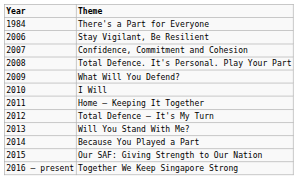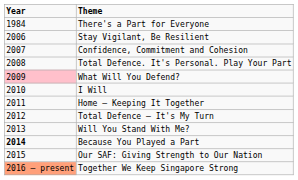(16, 77) no background -> (16, 77) pink background
(16, 142) normal -> (16, 142) bold
(40, 169) no background -> (40, 169) lightsalmon background
